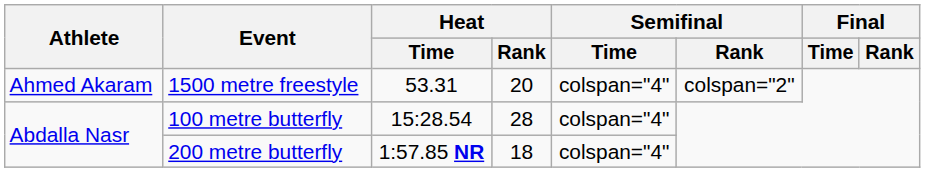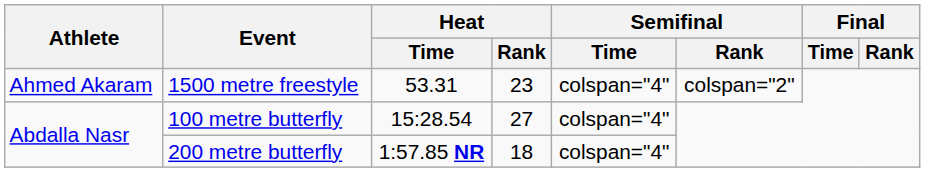(522, 86) 20 -> (522, 86) 23
(522, 119) 28 -> (522, 119) 27
